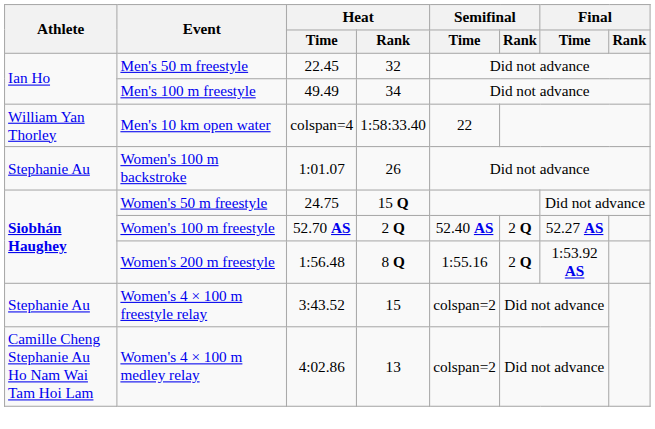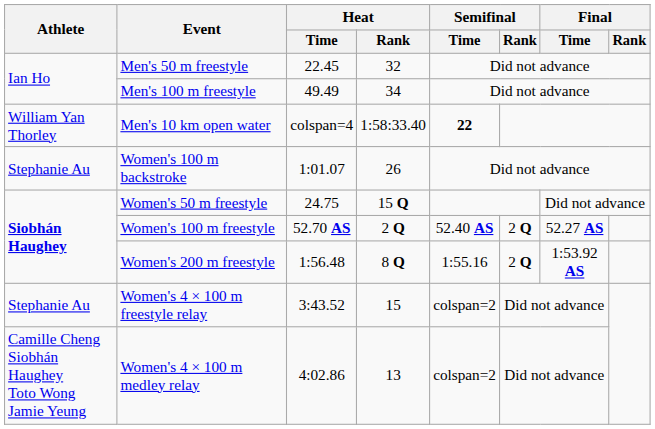(465, 125) normal -> (465, 125) bold
(54, 366) Camille Cheng Stephanie Au Ho Nam Wai Tam Hoi Lam -> (54, 375) Camille Cheng Siobhán Haughey Toto Wong Jamie Yeung
